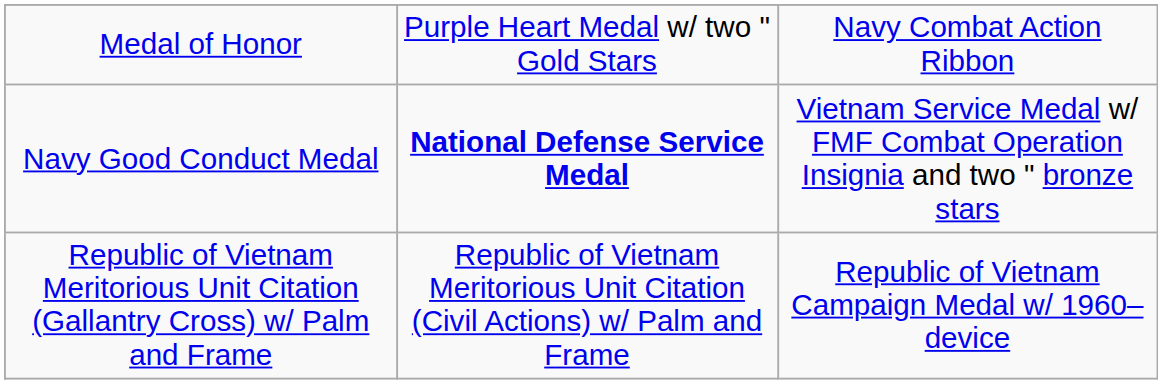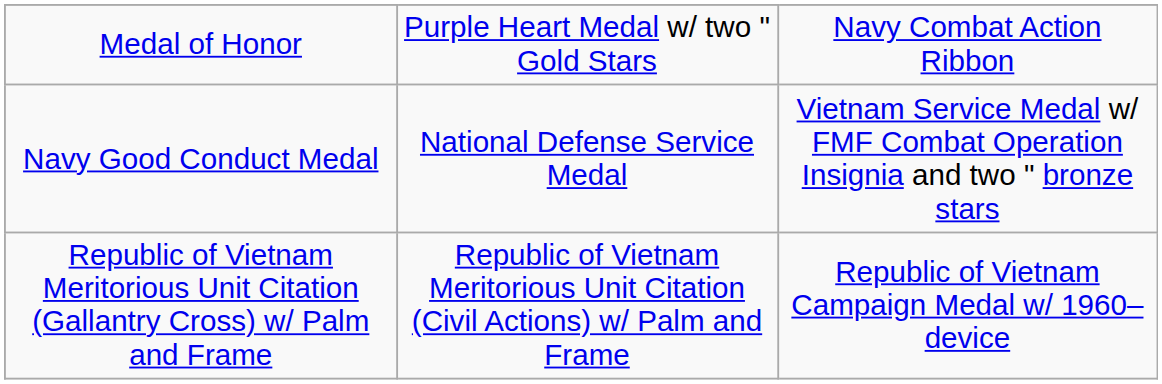(587, 158) bold -> (587, 158) normal
